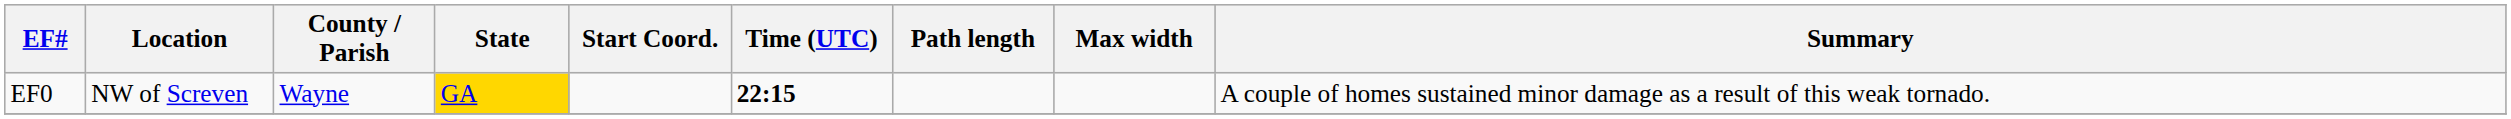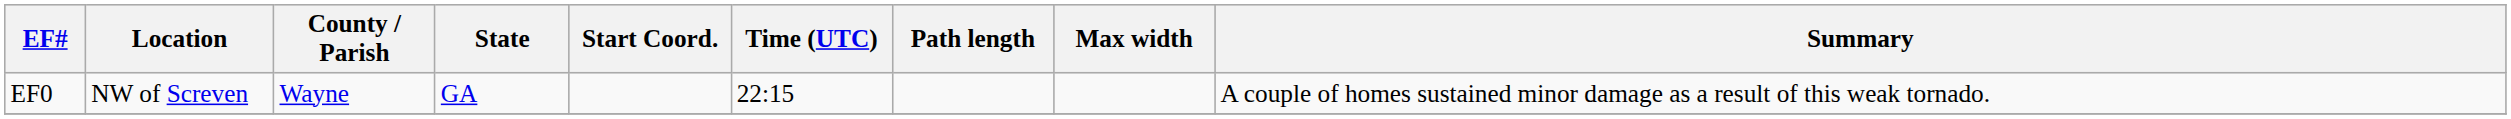(459, 93) gold background -> (459, 93) no background
(766, 93) bold -> (765, 93) normal
